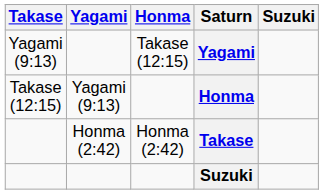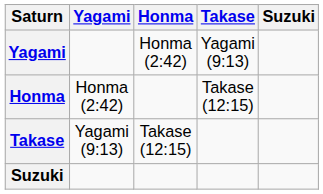columns swapped: (226, 17) <-> (36, 17)
(163, 52) Takase (12:15) -> (166, 52) Honma (2:42)
(99, 96) Yagami (9:13) -> (102, 96) Honma (2:42)
(99, 140) Honma (2:42) -> (102, 140) Yagami (9:13)
(163, 140) Honma (2:42) -> (166, 140) Takase (12:15)
